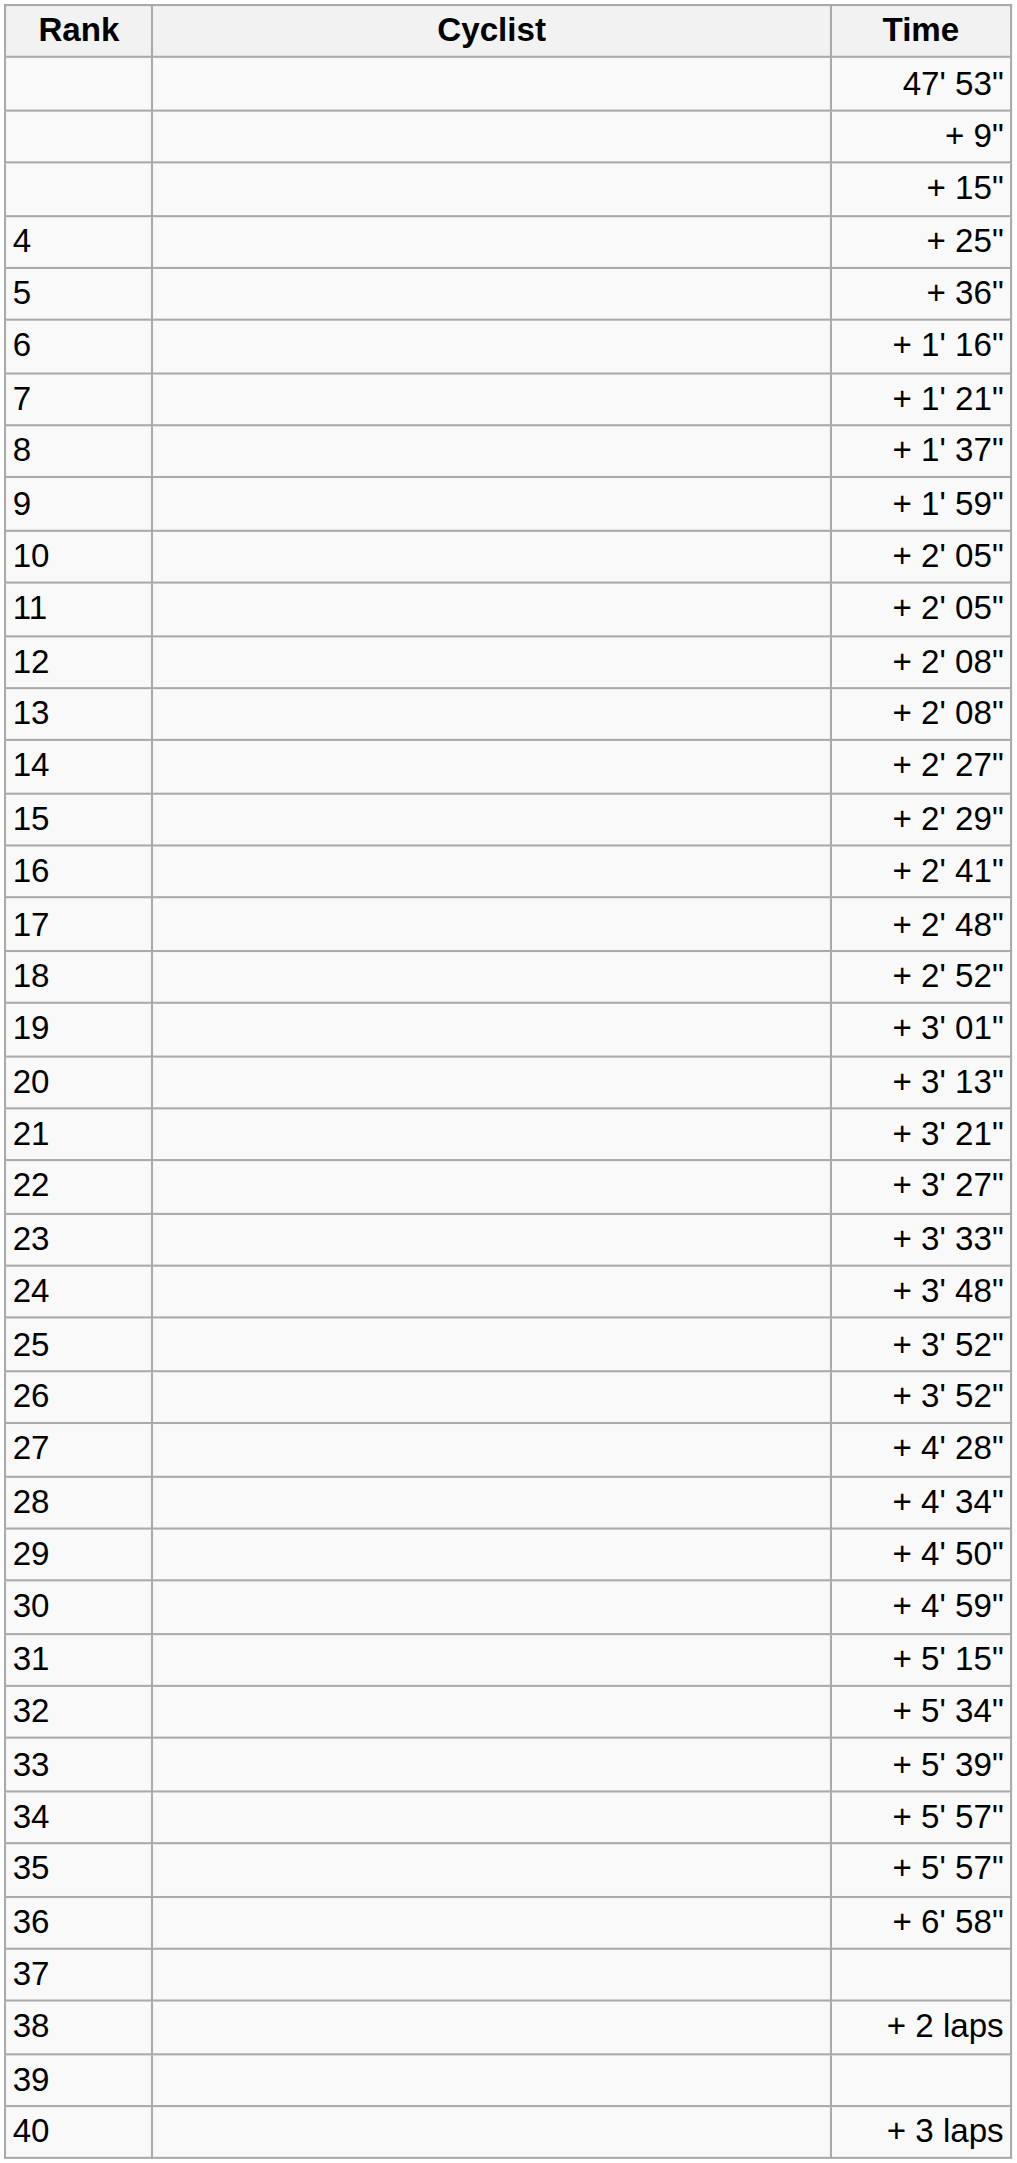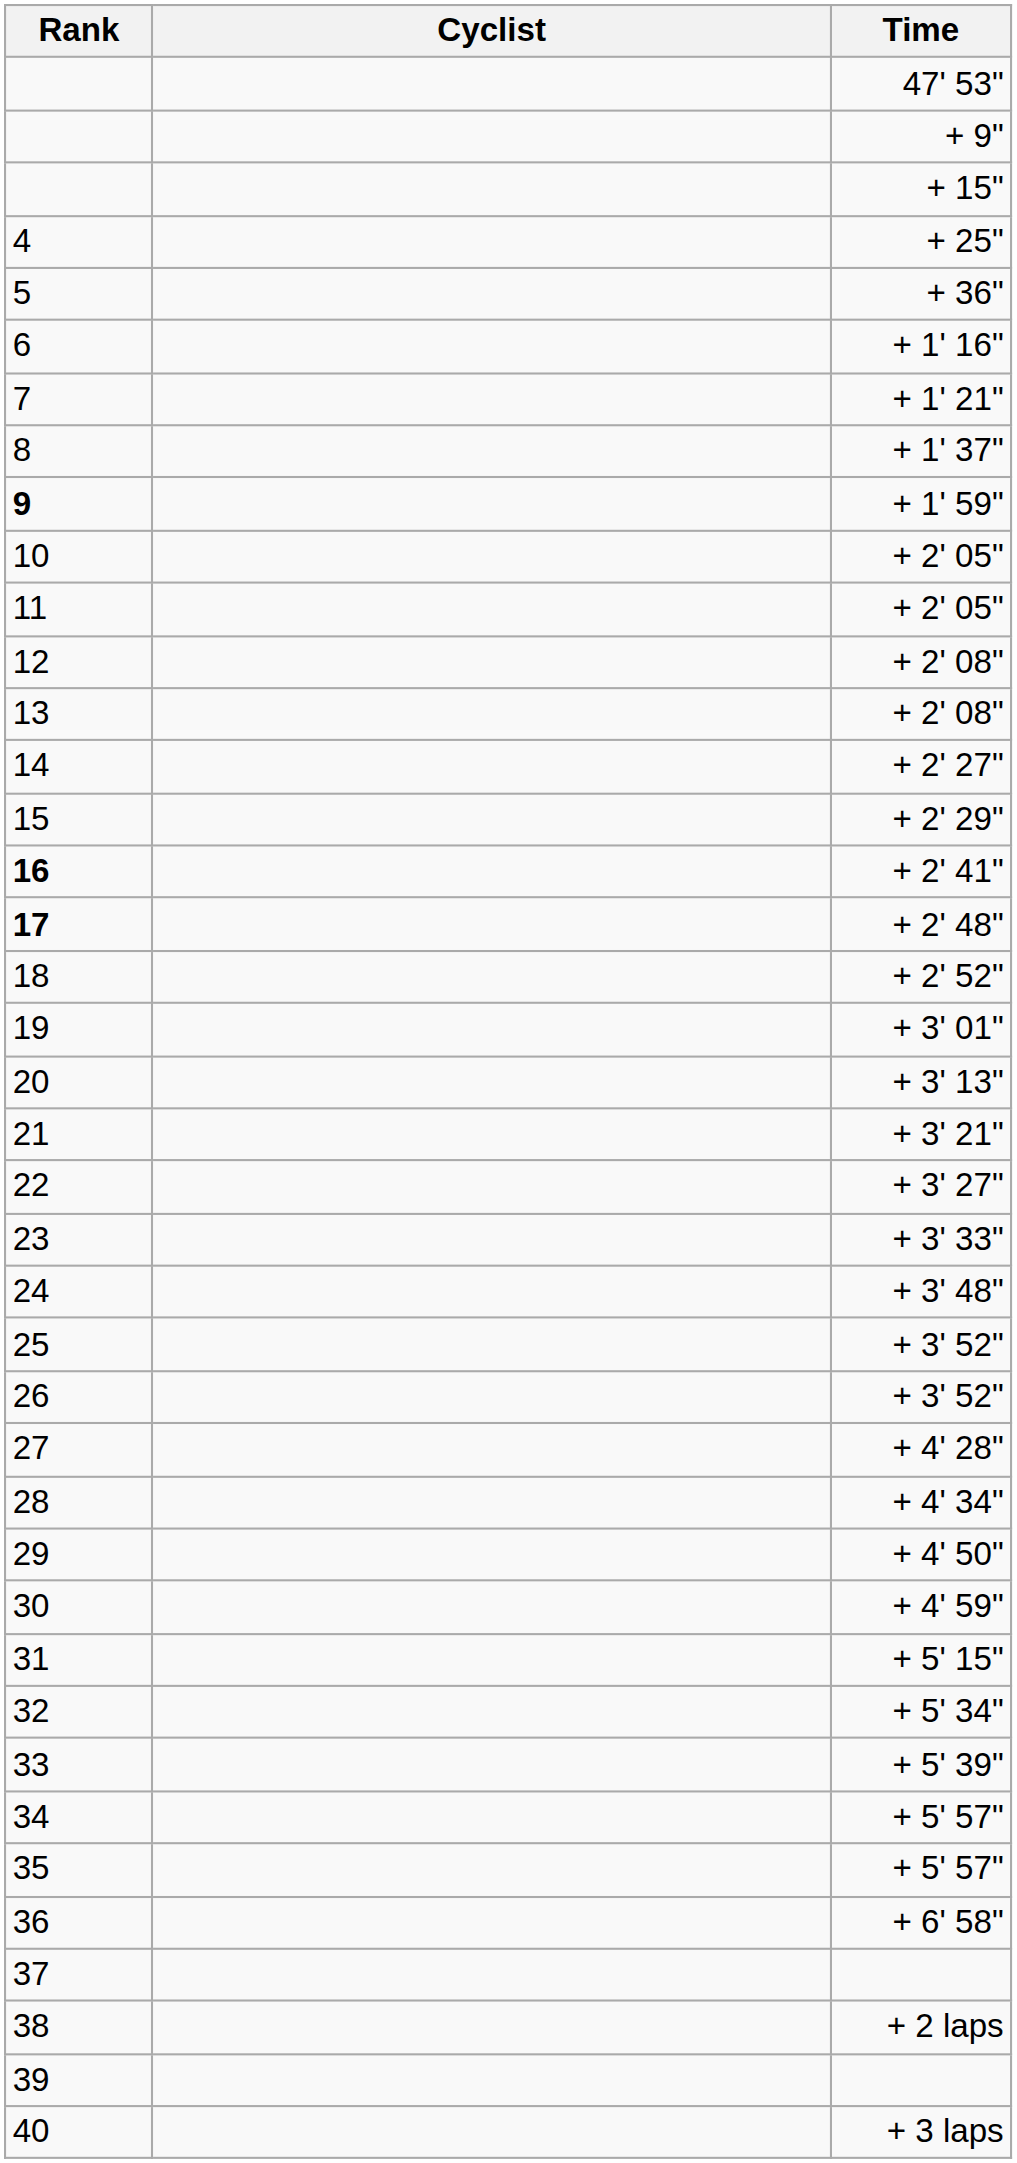(22, 503) normal -> (22, 503) bold
(31, 871) normal -> (31, 871) bold
(31, 923) normal -> (31, 923) bold
